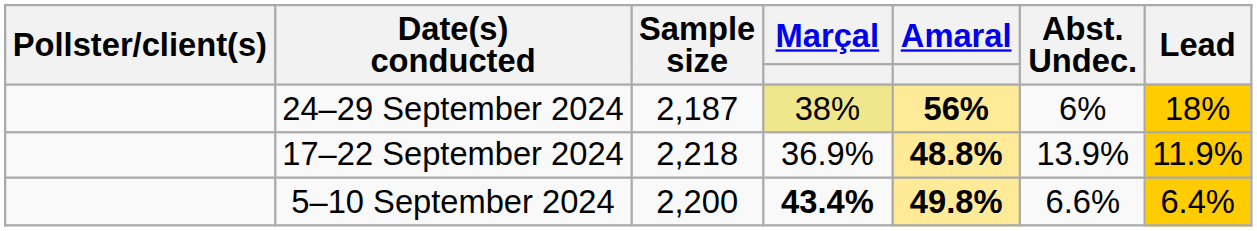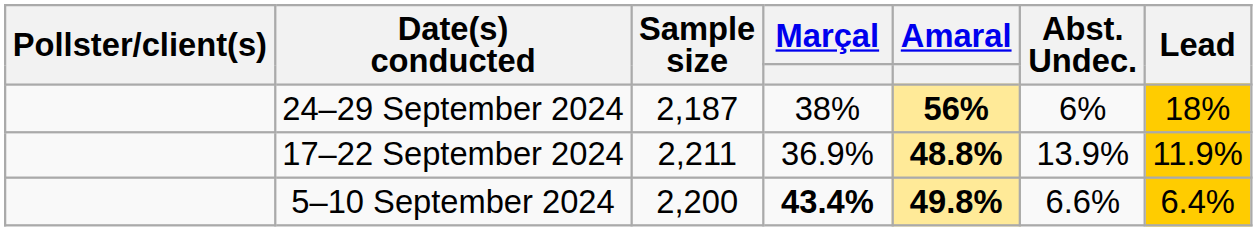(827, 108) khaki background -> (827, 108) no background
(697, 155) 2,218 -> (697, 155) 2,211
